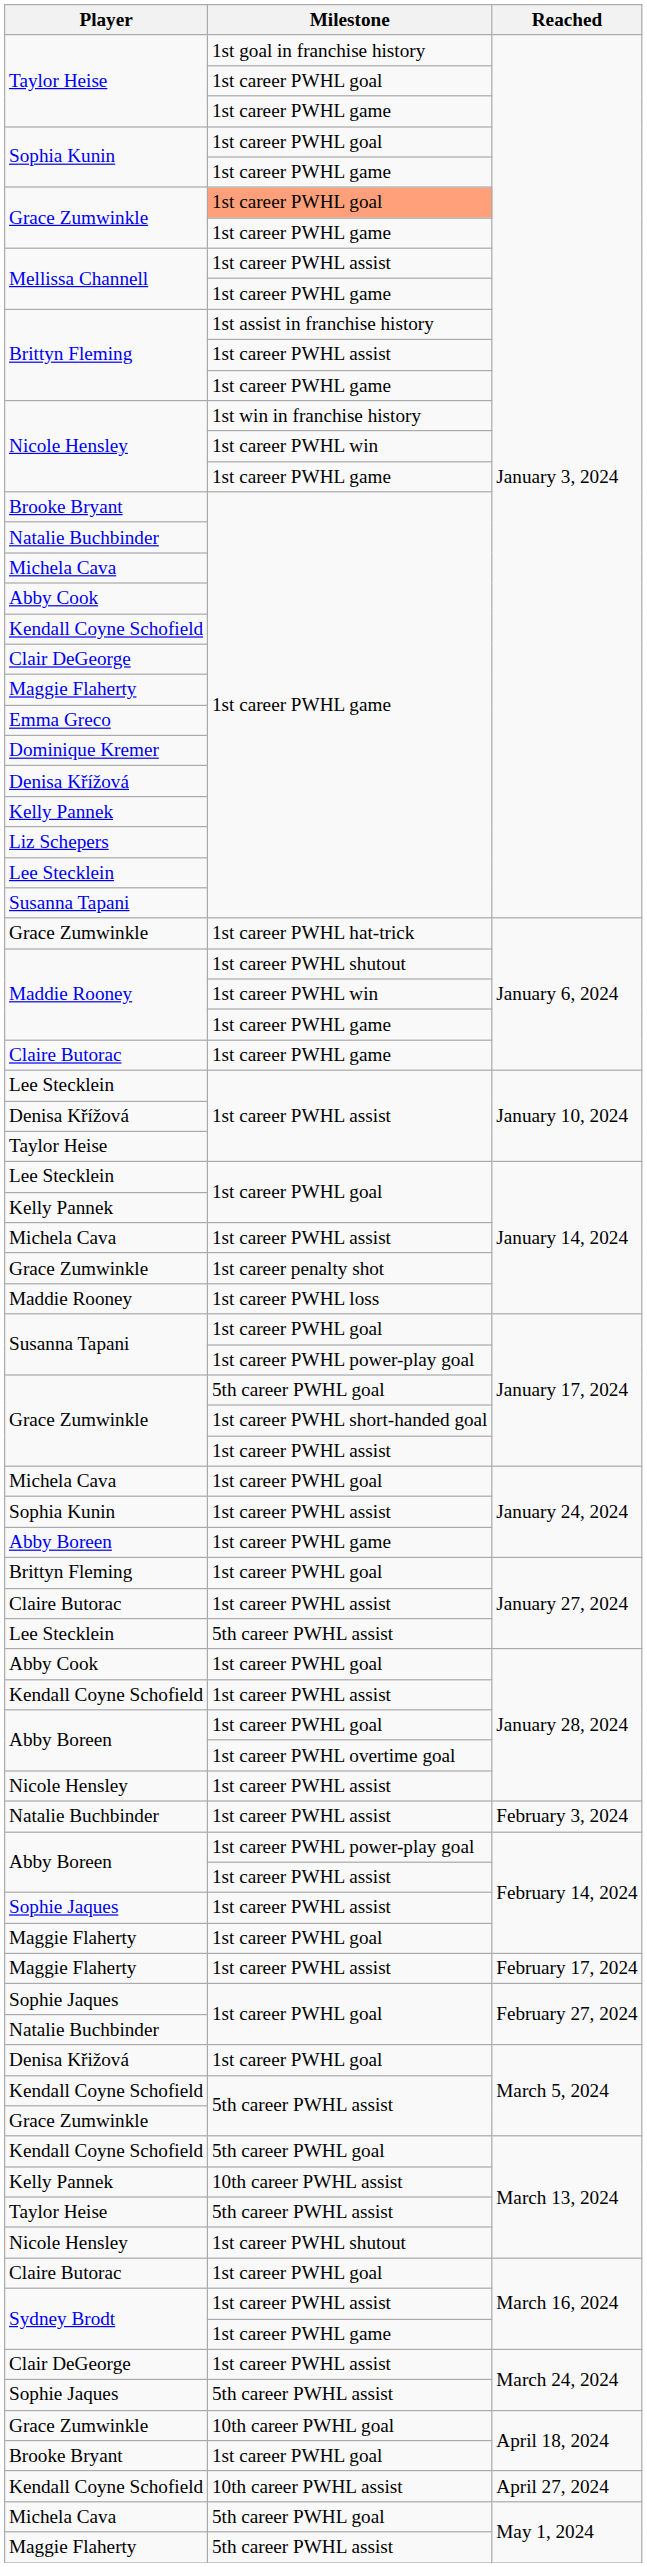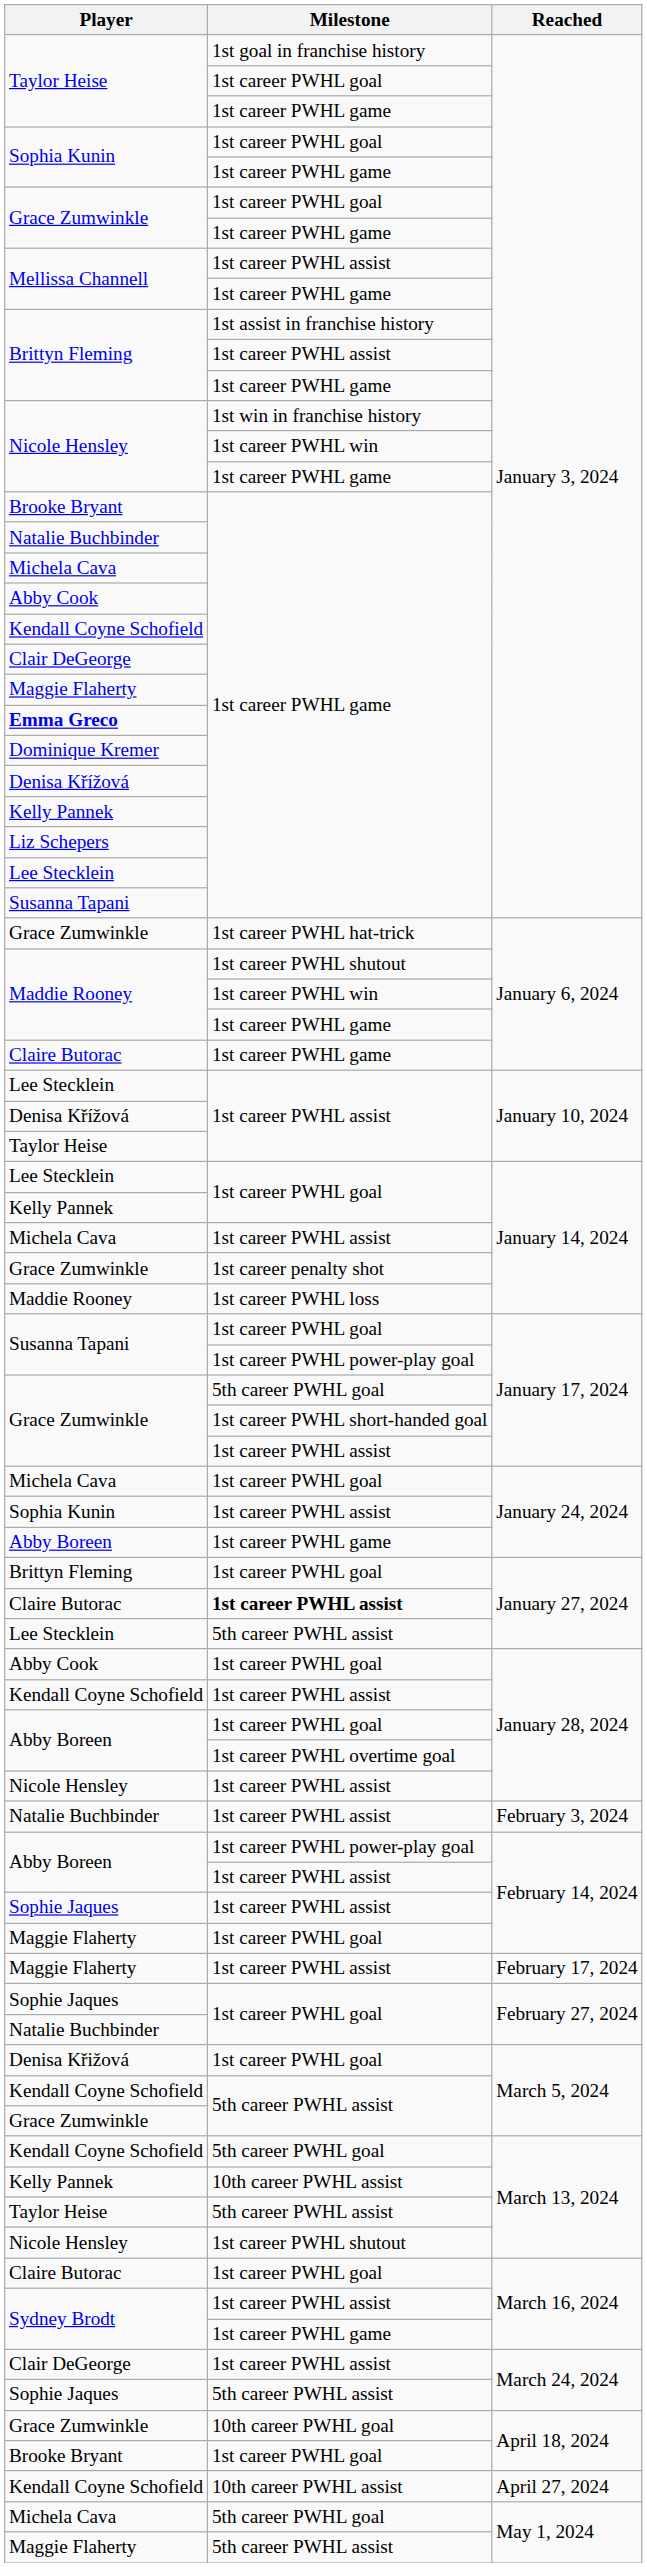(297, 202) lightsalmon background -> (297, 202) no background
(60, 720) normal -> (64, 720) bold
(301, 1603) normal -> (307, 1603) bold
